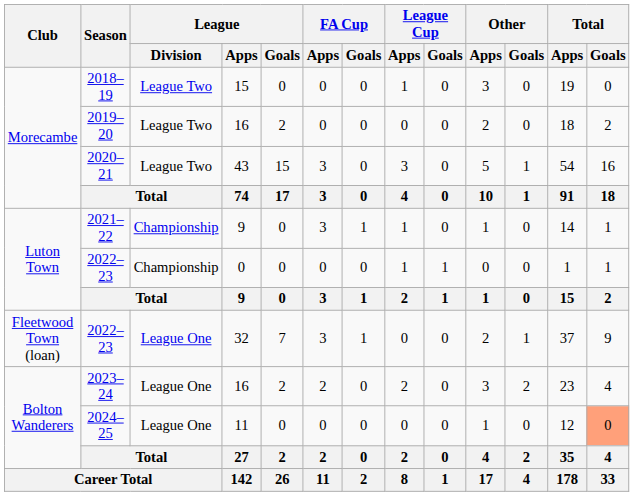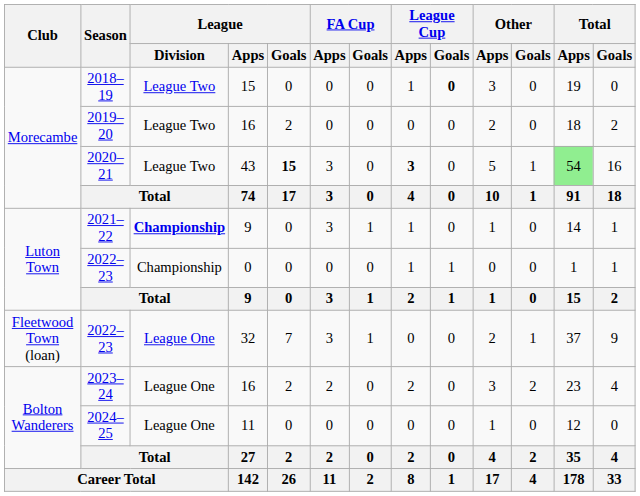(445, 86) normal -> (452, 86) bold
(282, 165) normal -> (289, 165) bold
(404, 165) normal -> (411, 165) bold
(567, 165) no background -> (574, 165) lightgreen background
(176, 228) normal -> (179, 228) bold
(608, 425) lightsalmon background -> (614, 425) no background
